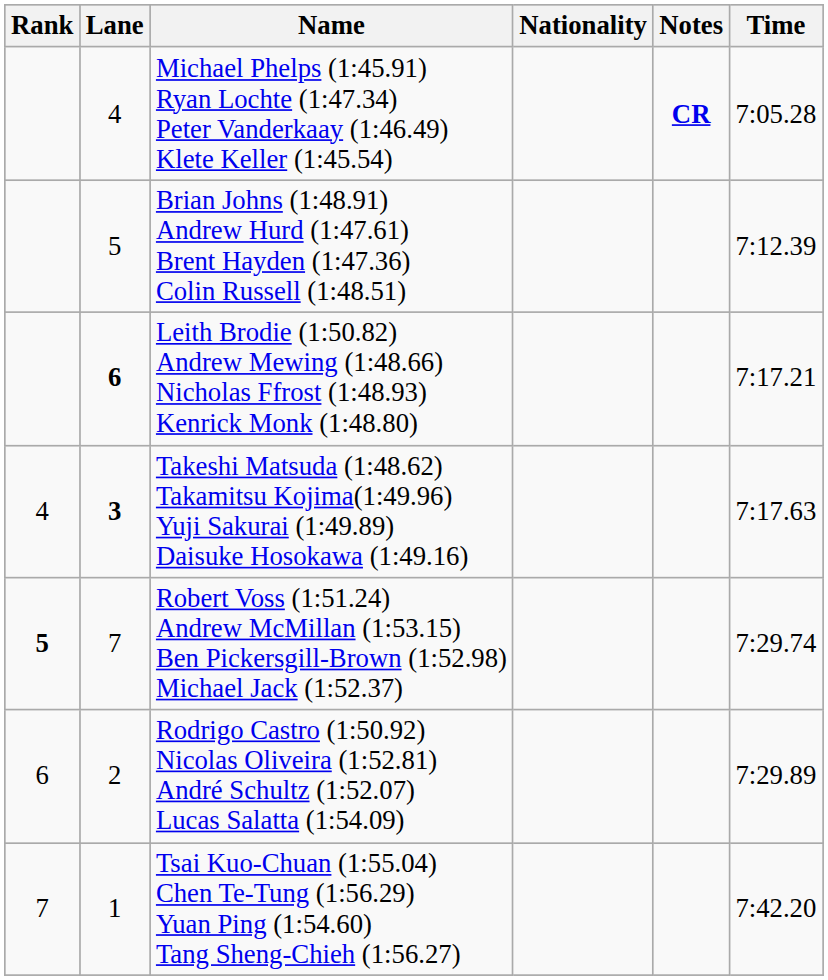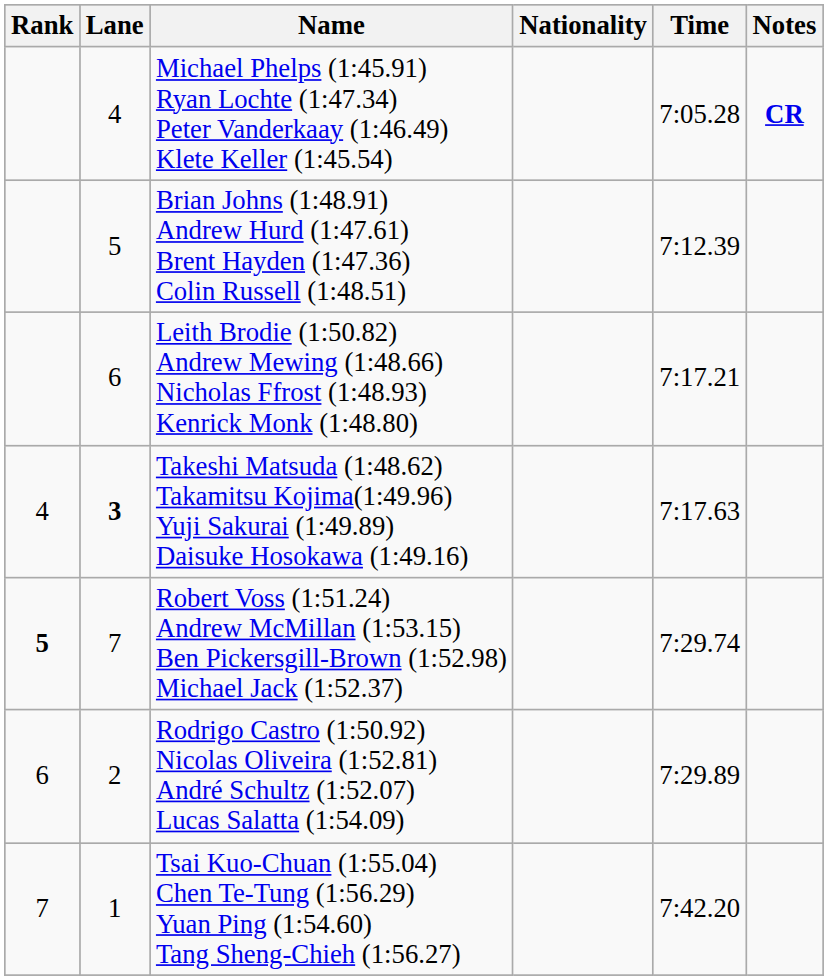columns swapped: (776, 25) <-> (691, 25)
(115, 378) bold -> (115, 378) normal
